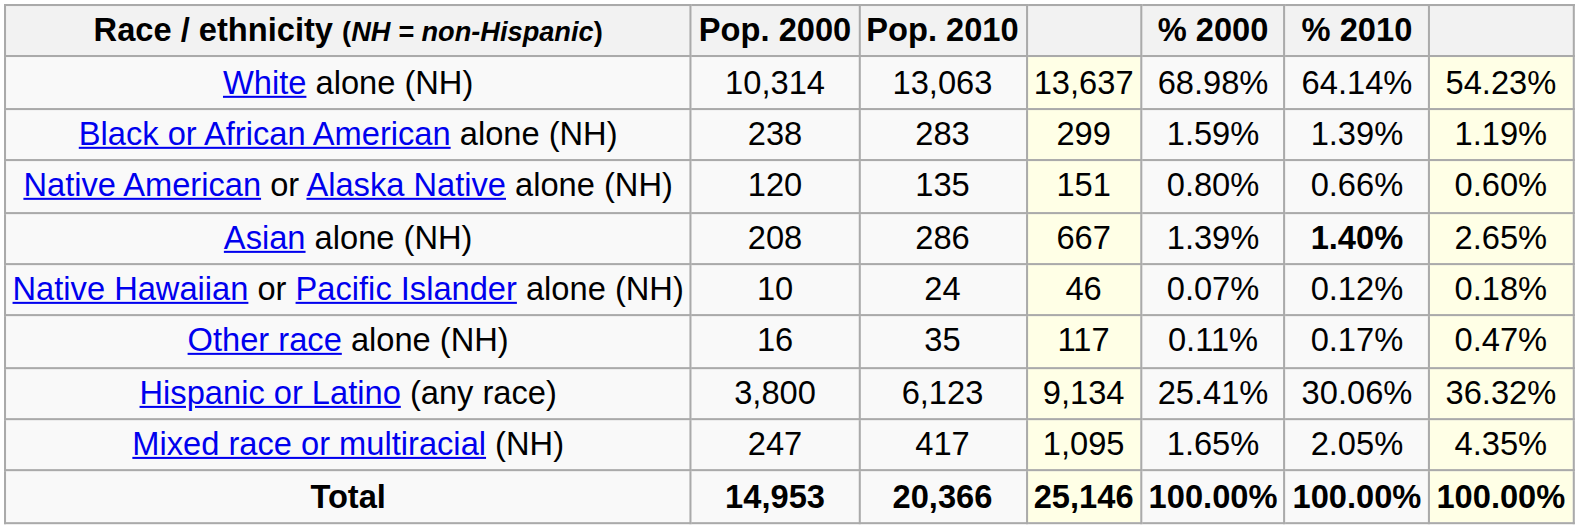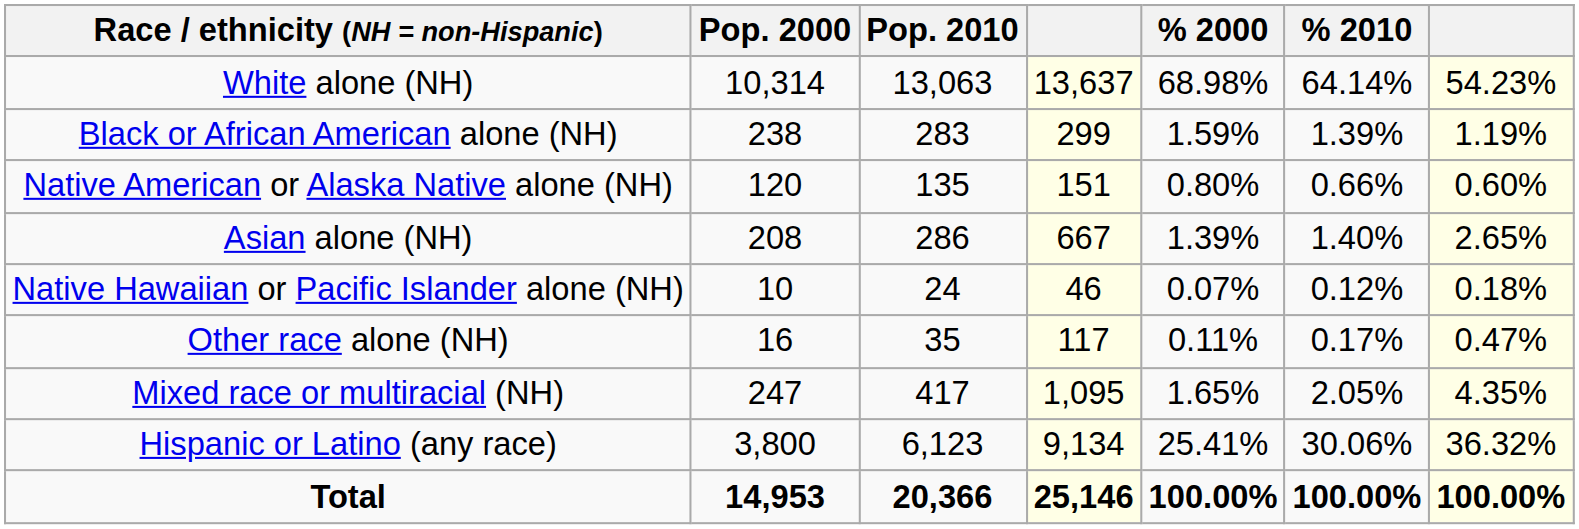(1357, 237) bold -> (1357, 237) normal
rows swapped: (348, 444) <-> (348, 392)
